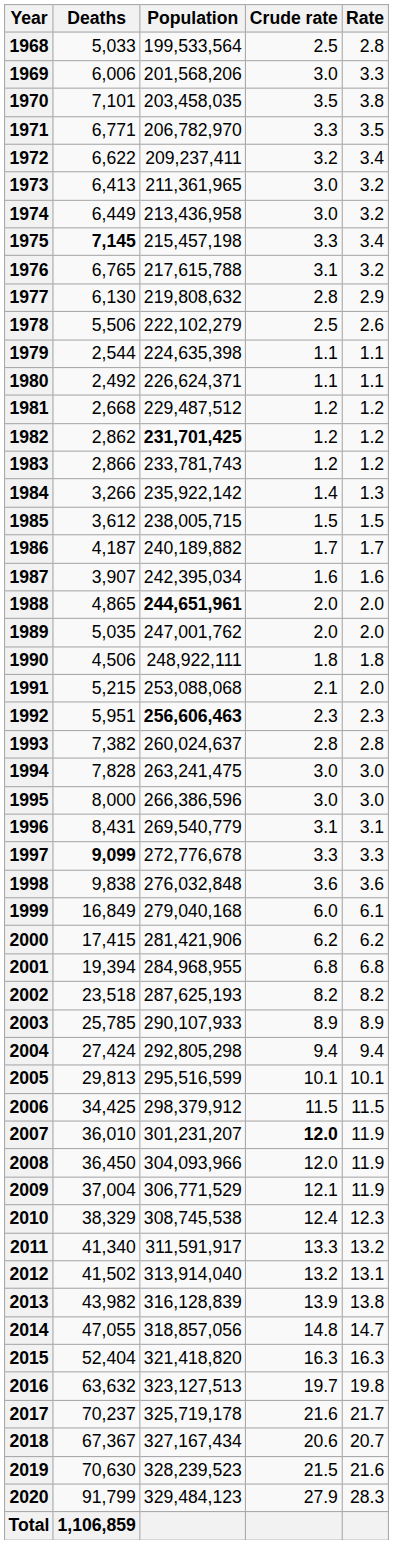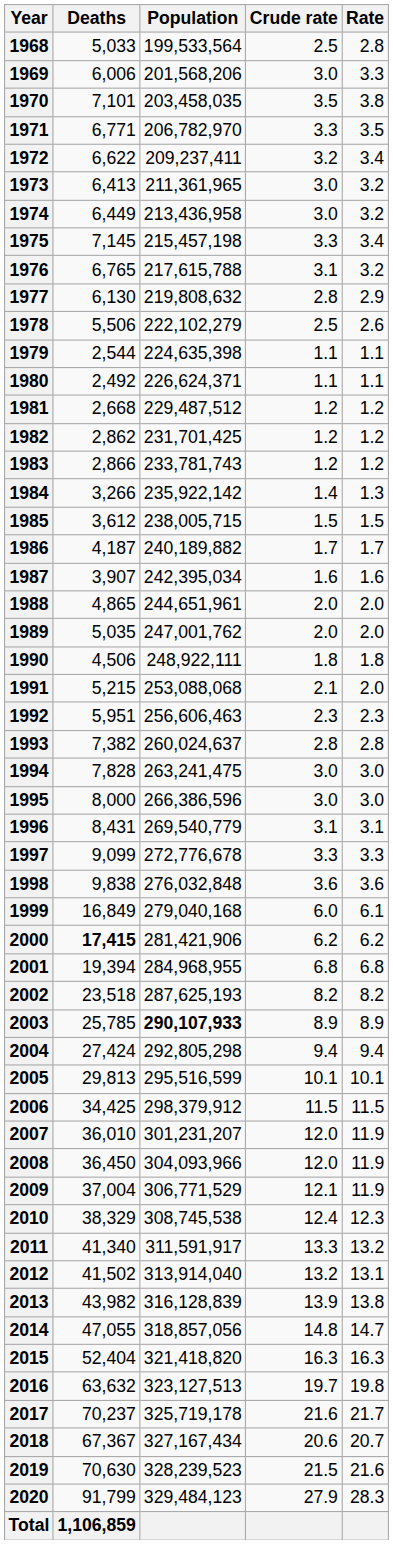(114, 241) bold -> (114, 241) normal
(193, 437) bold -> (193, 437) normal
(193, 604) bold -> (193, 604) normal
(193, 716) bold -> (193, 716) normal
(114, 855) bold -> (114, 855) normal
(109, 939) normal -> (109, 939) bold
(193, 1023) normal -> (193, 1023) bold
(321, 1134) bold -> (321, 1134) normal
